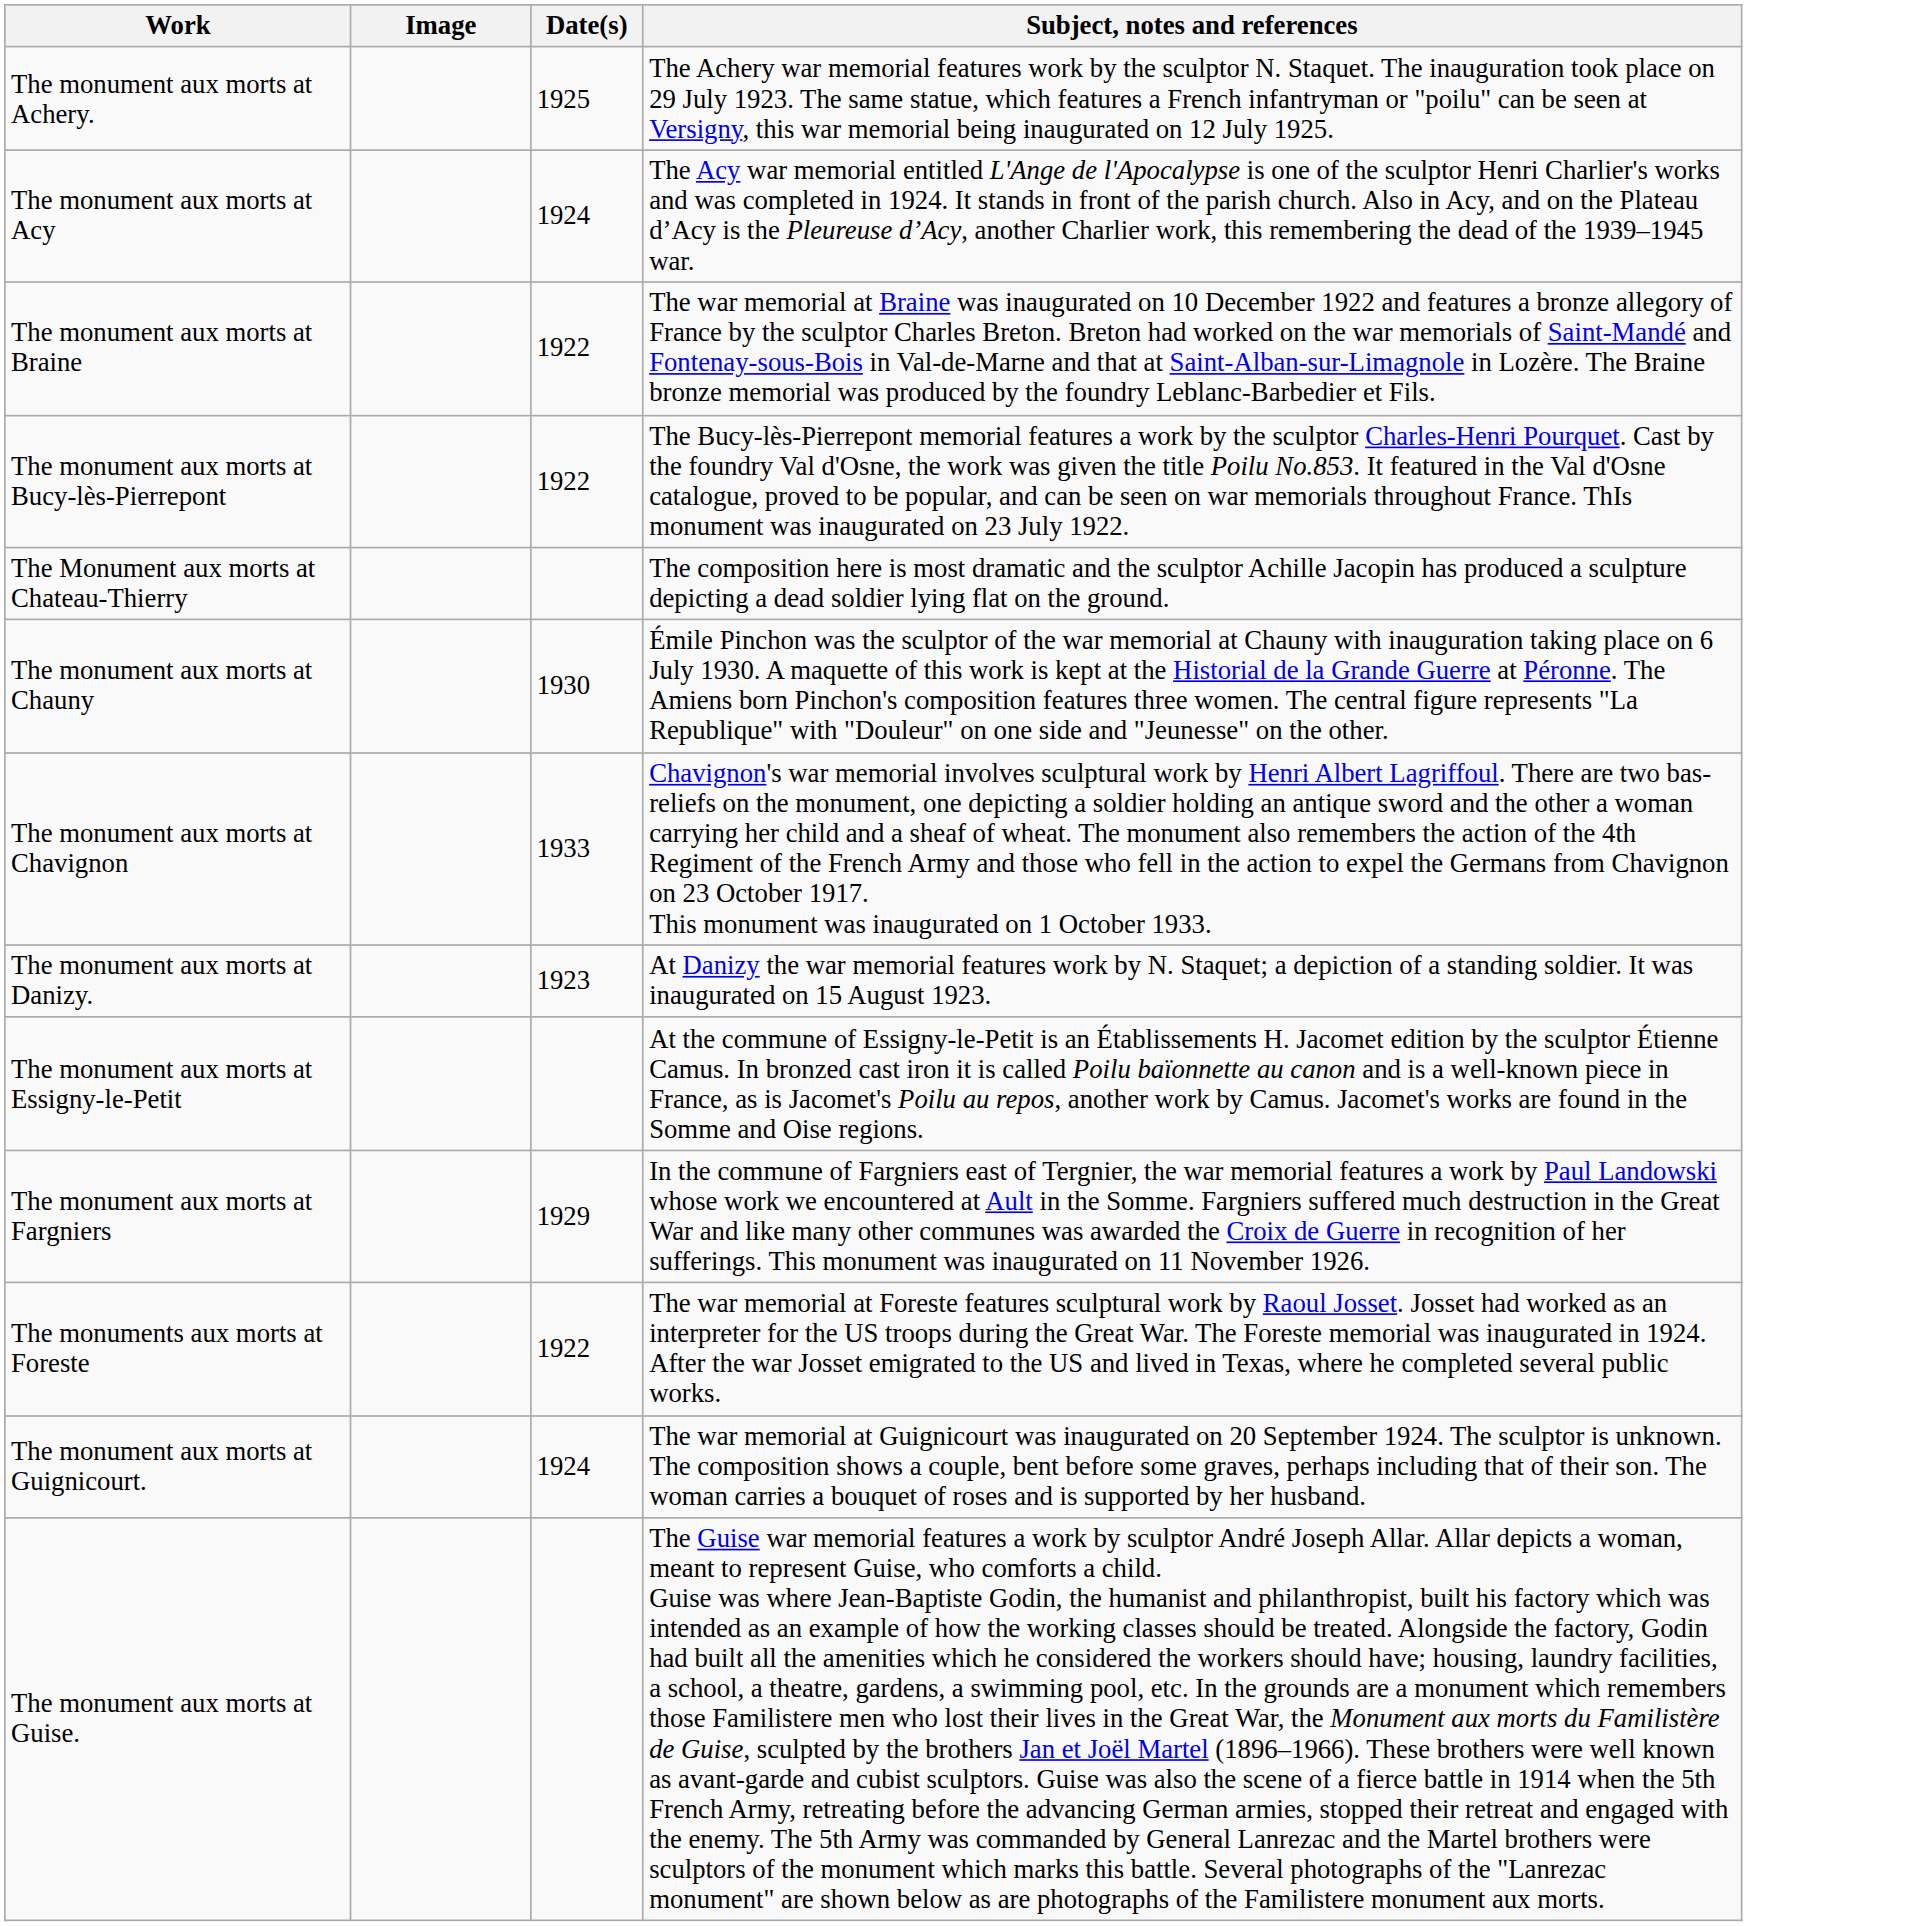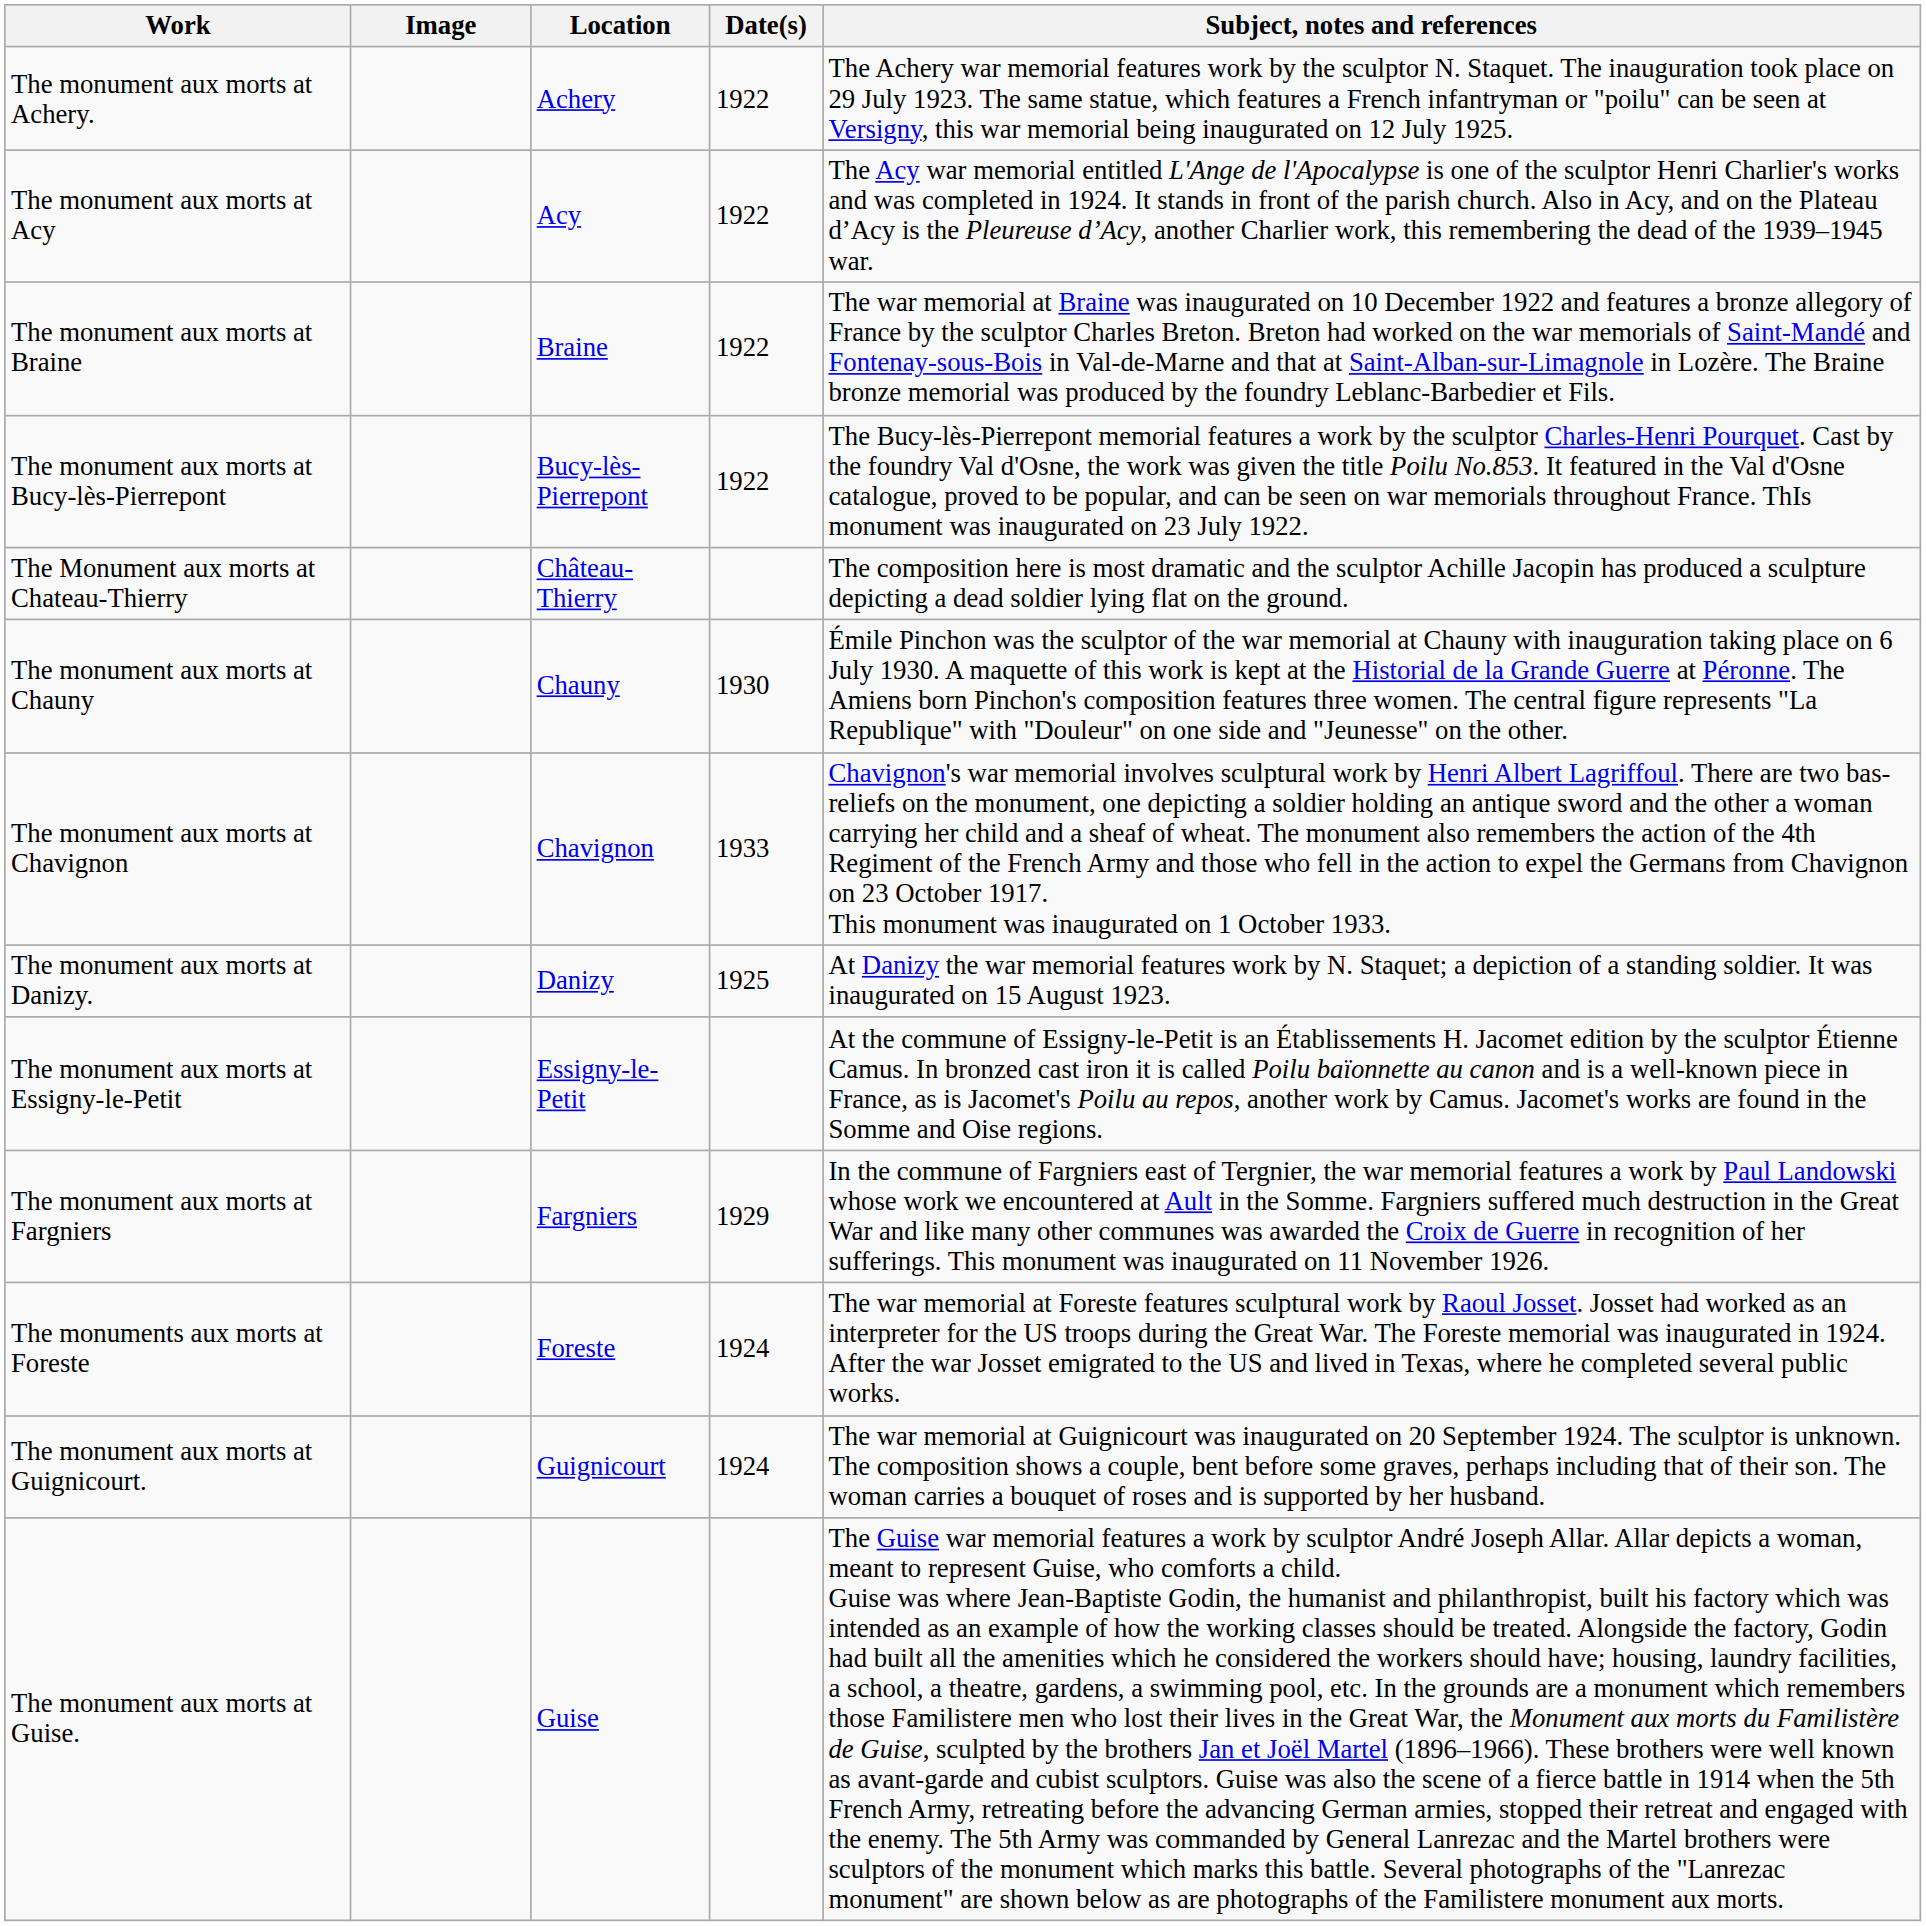+ column: (620, 25)
(563, 98) 1925 -> (743, 98) 1922
(563, 215) 1924 -> (743, 215) 1922
(563, 980) 1923 -> (743, 980) 1925
(563, 1348) 1922 -> (743, 1348) 1924
